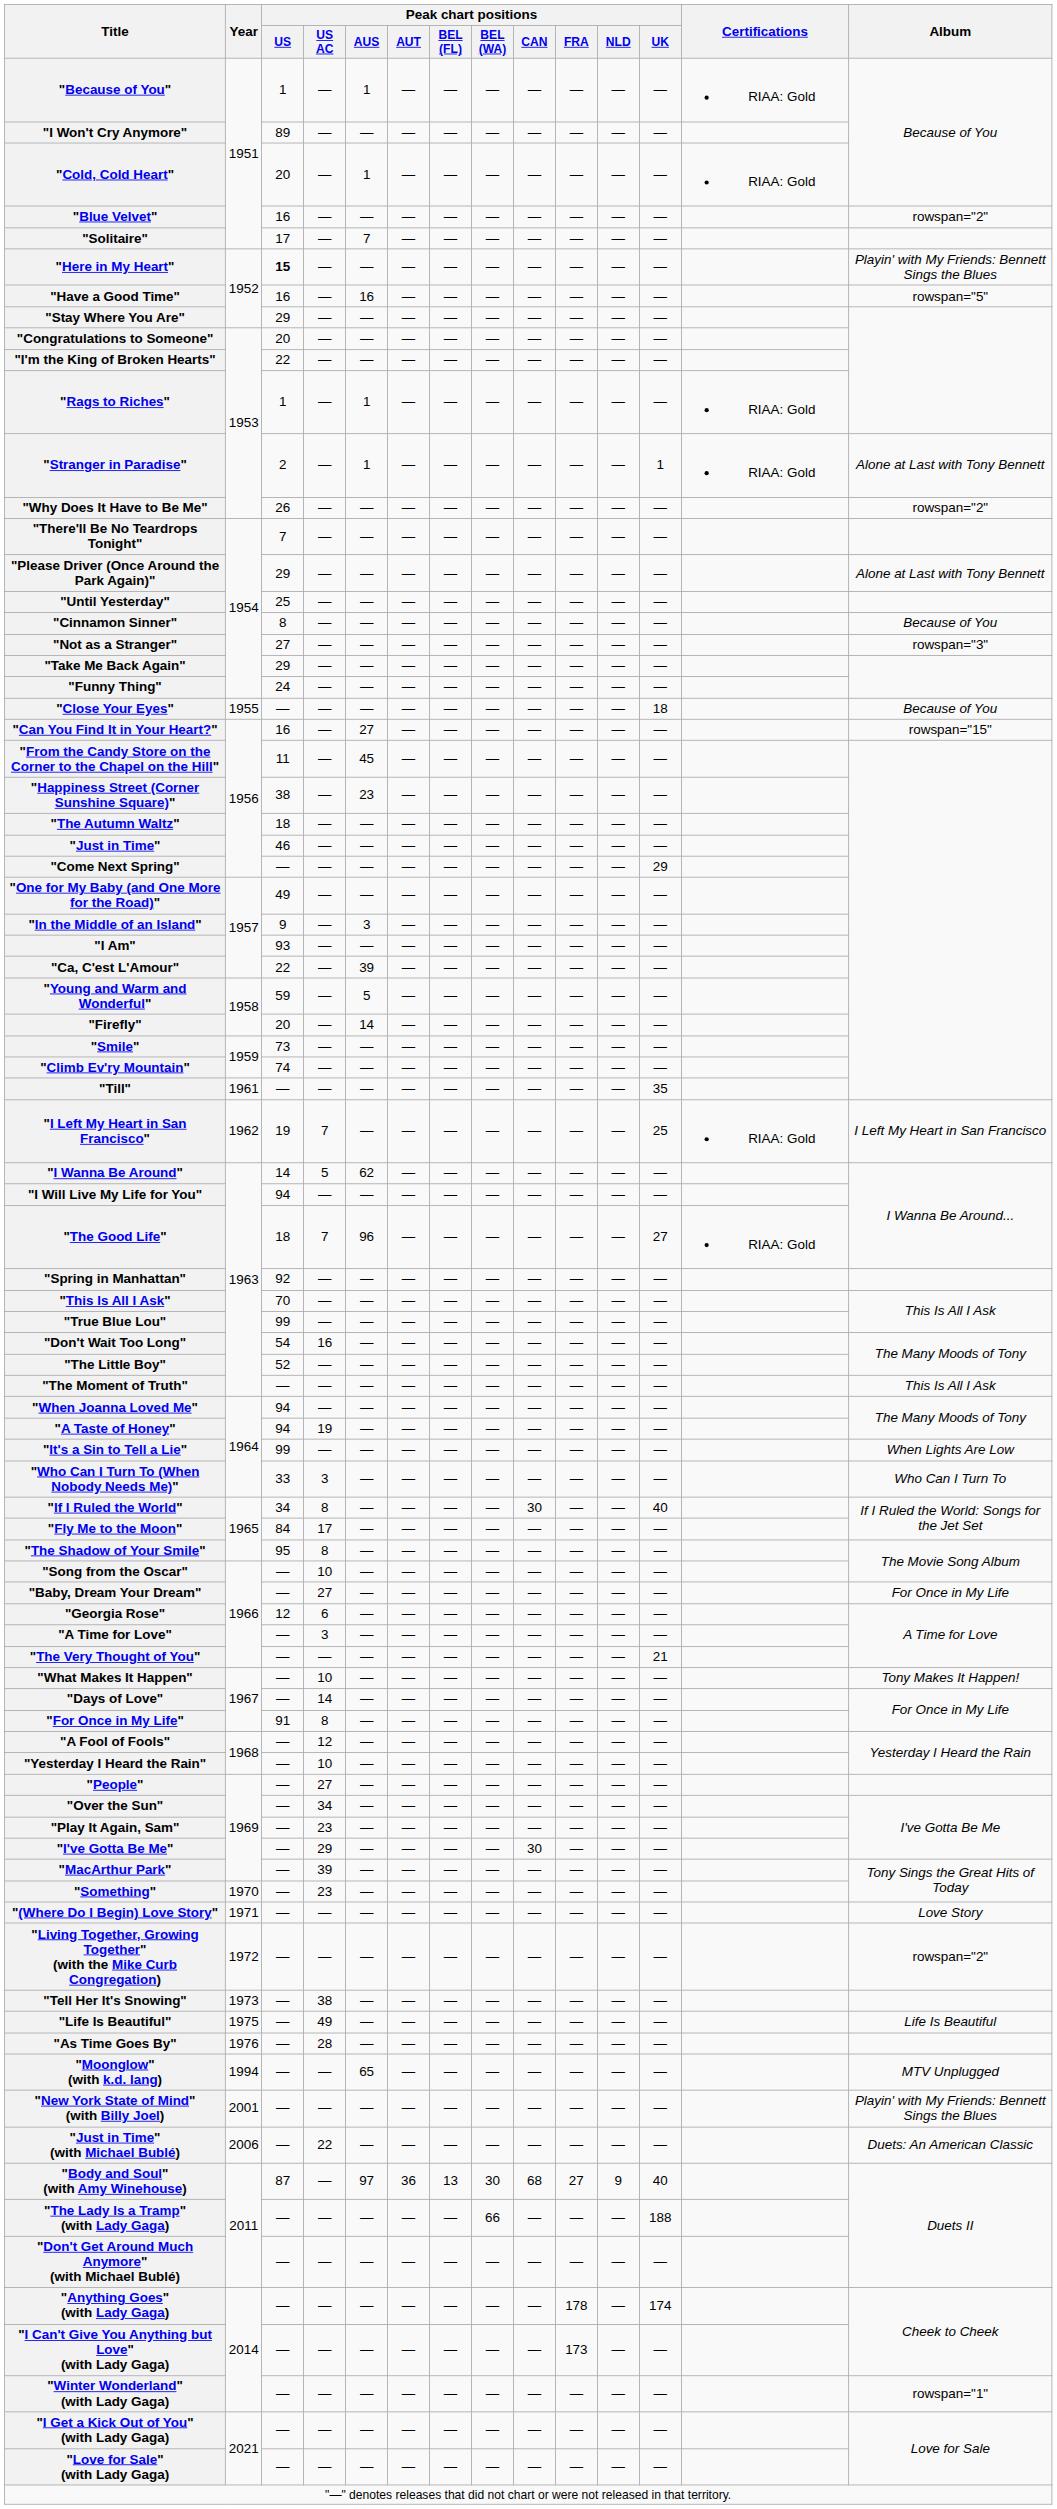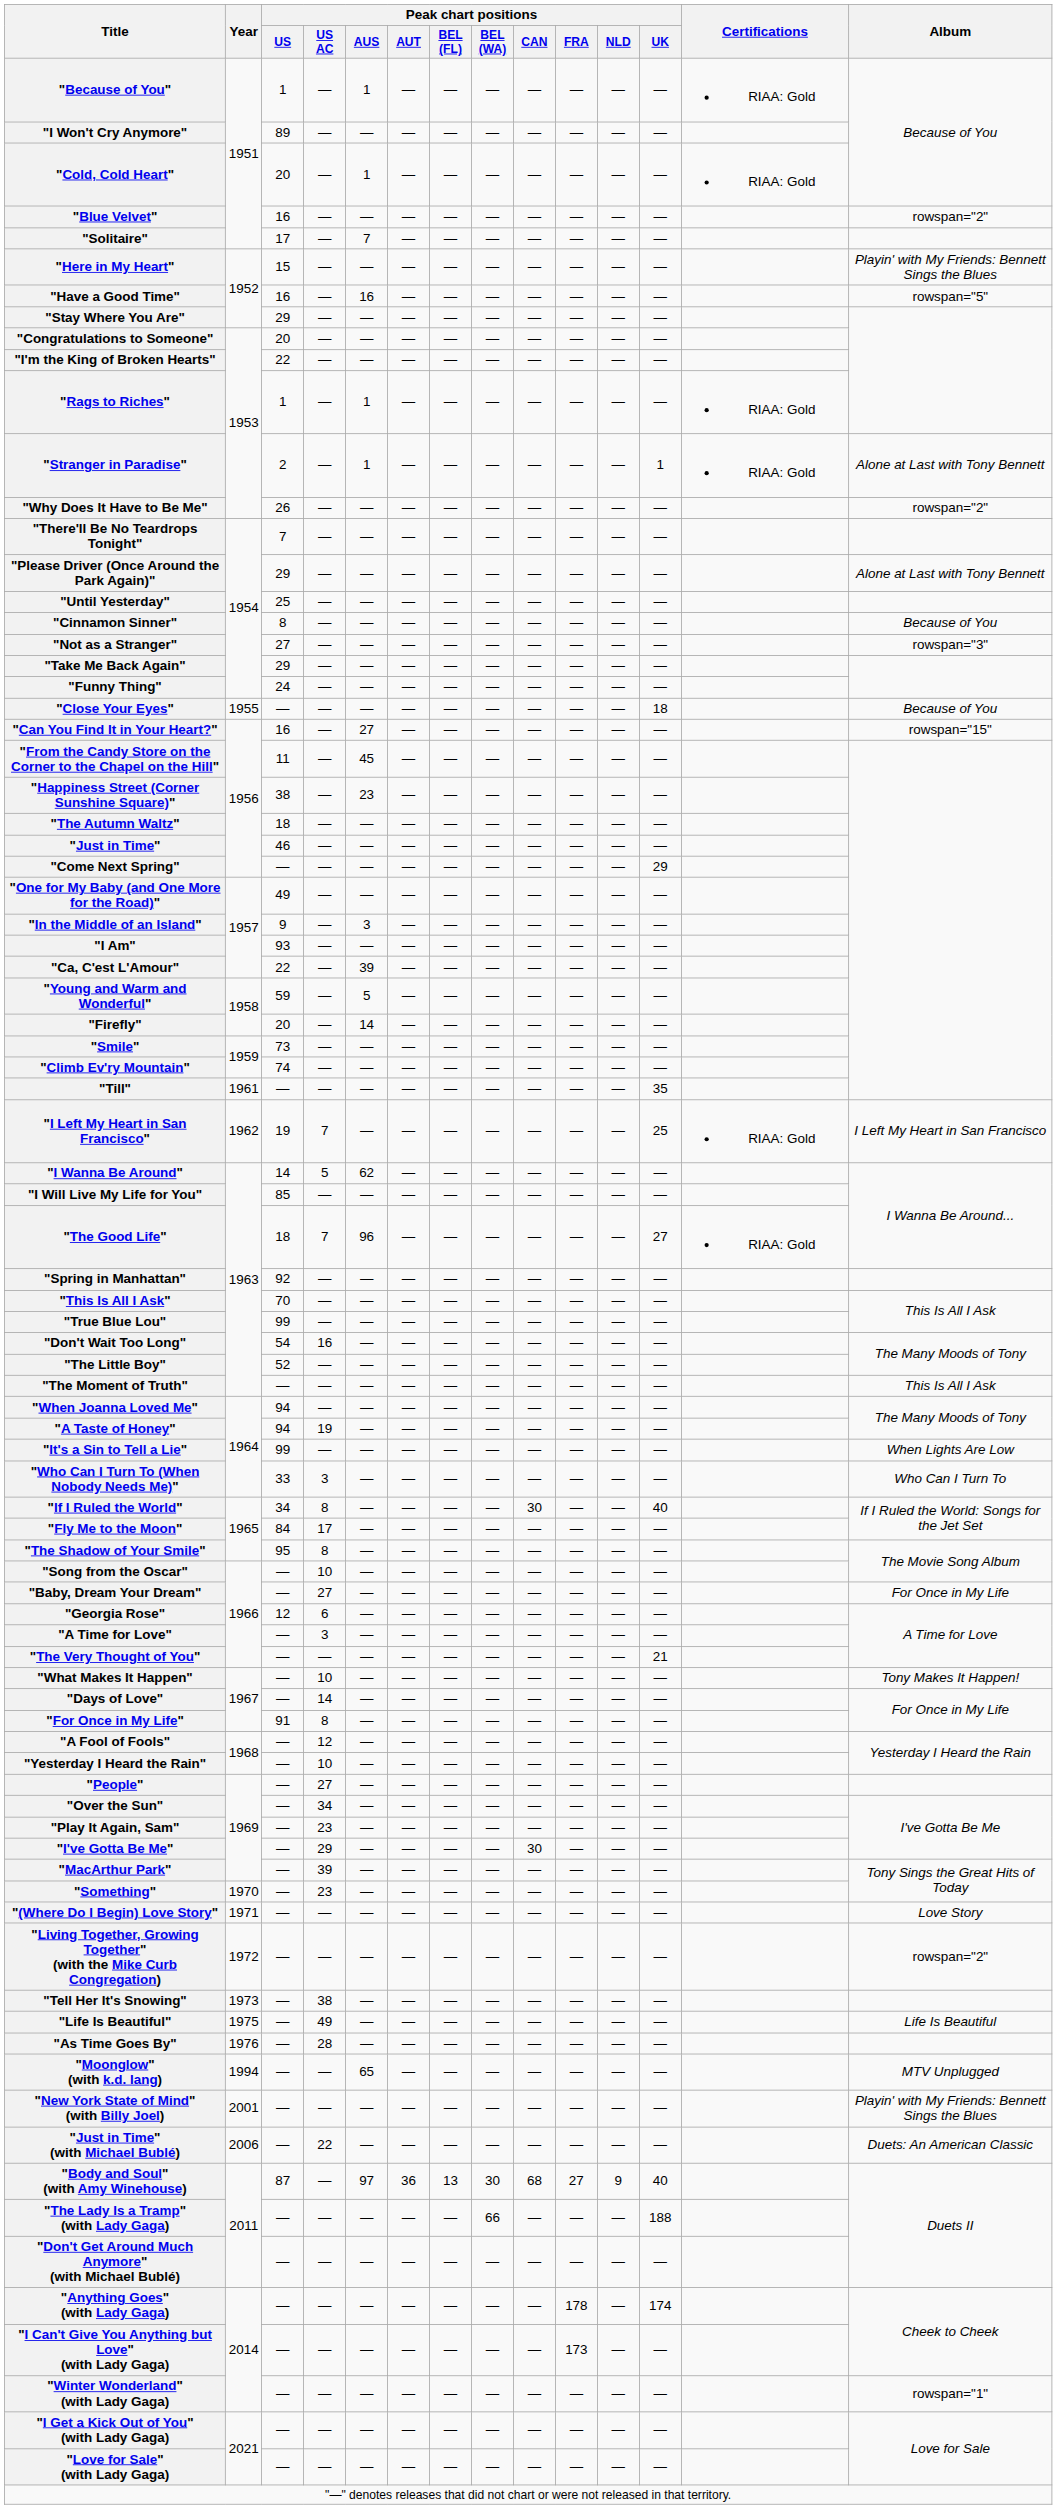(283, 267) bold -> (283, 267) normal
(283, 1194) 94 -> (283, 1194) 85
